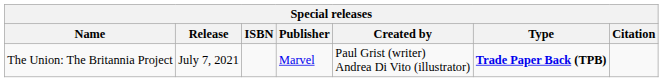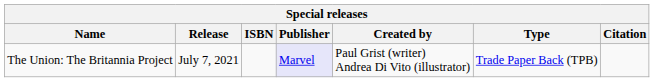(297, 60) no background -> (297, 60) lavender background
(541, 60) bold -> (537, 60) normal
